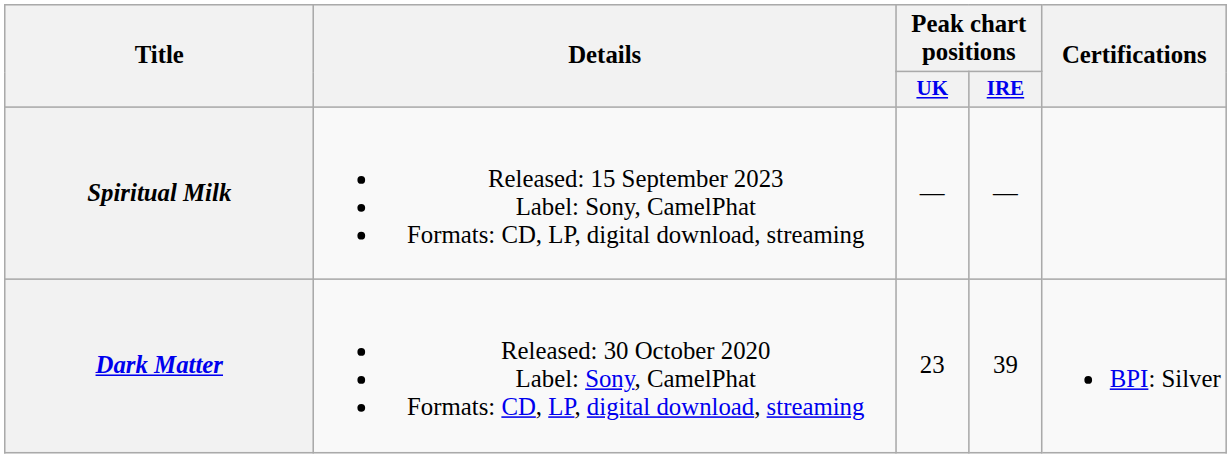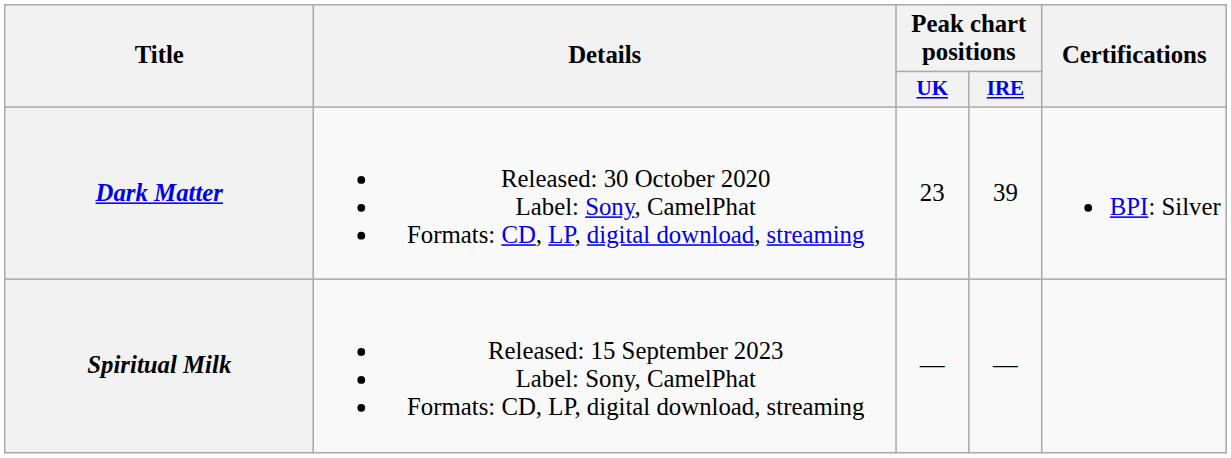rows swapped: (159, 365) <-> (159, 192)
